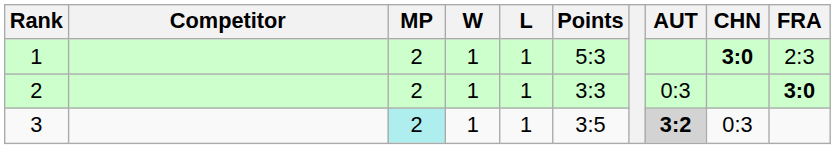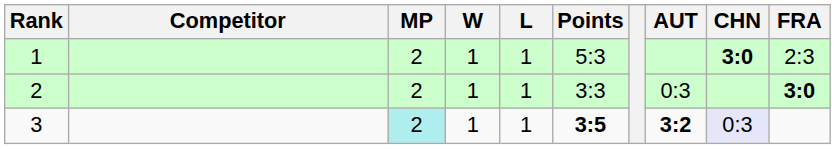(590, 125) normal -> (590, 125) bold
(676, 125) lightgrey background -> (676, 125) no background
(737, 125) no background -> (737, 125) lavender background
